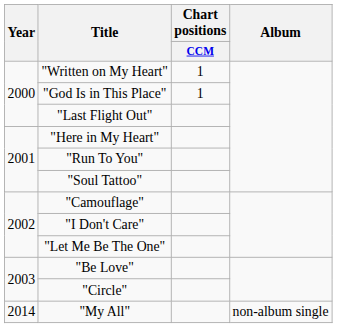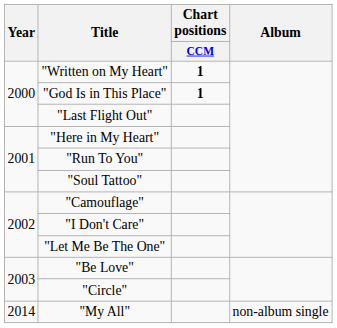(200, 71) normal -> (200, 71) bold
(200, 93) normal -> (200, 93) bold
